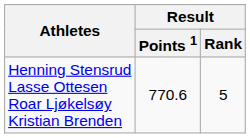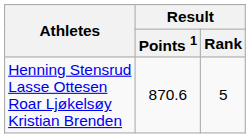(168, 96) 770.6 -> (168, 96) 870.6
